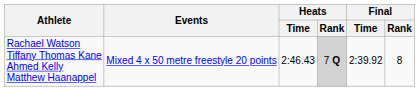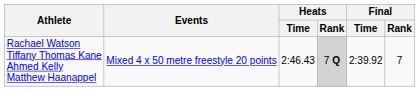(400, 61) 8 -> (400, 61) 7
